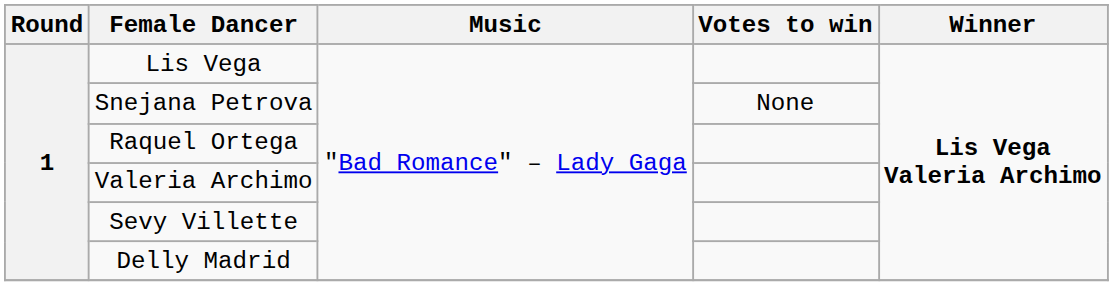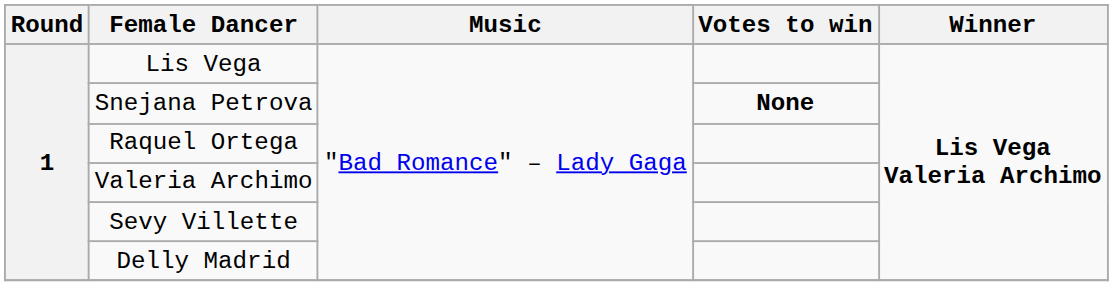(785, 103) normal -> (785, 103) bold
